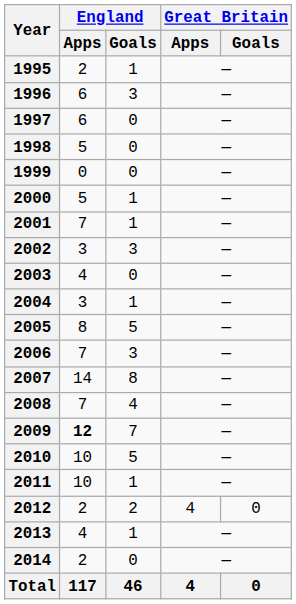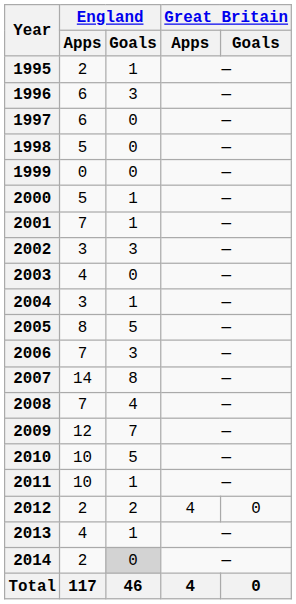(83, 431) bold -> (83, 431) normal
(133, 560) no background -> (133, 560) lightgrey background
